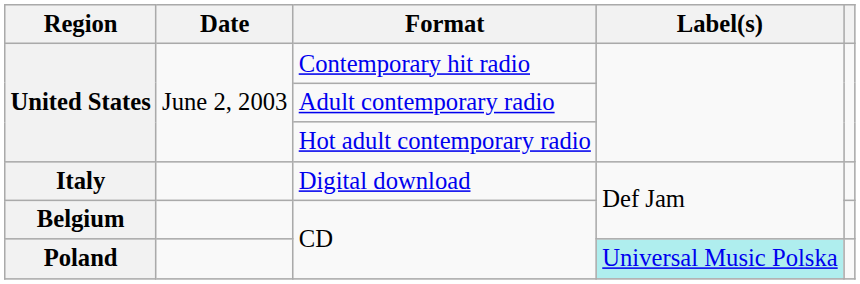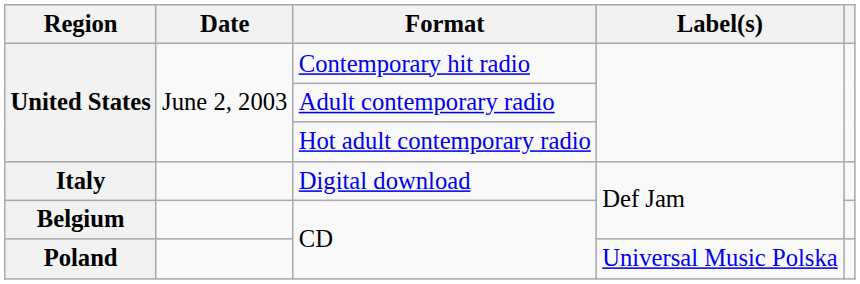(720, 258) paleturquoise background -> (720, 258) no background
